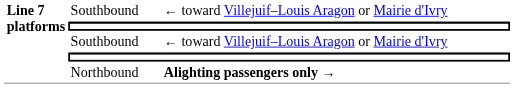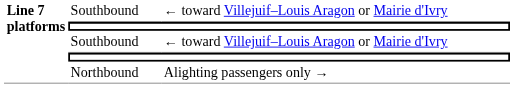(250, 72) bold -> (246, 72) normal
